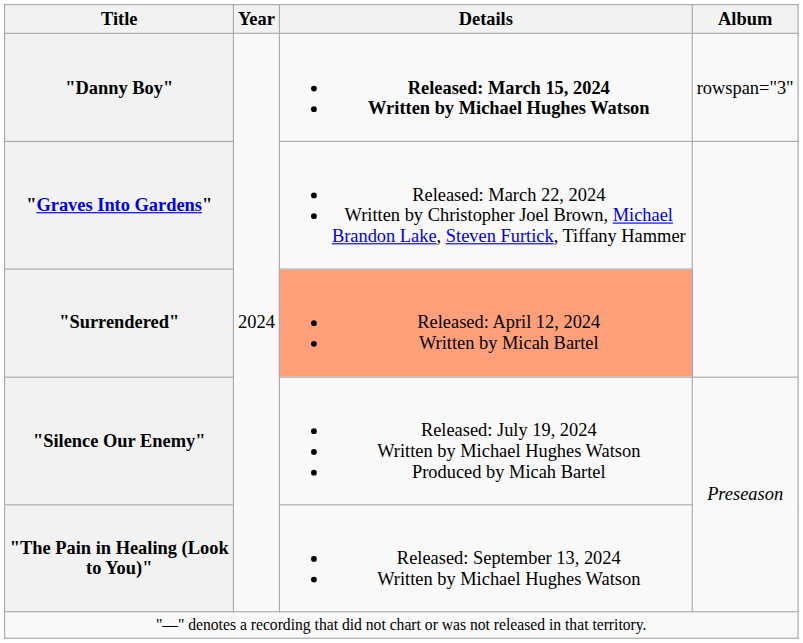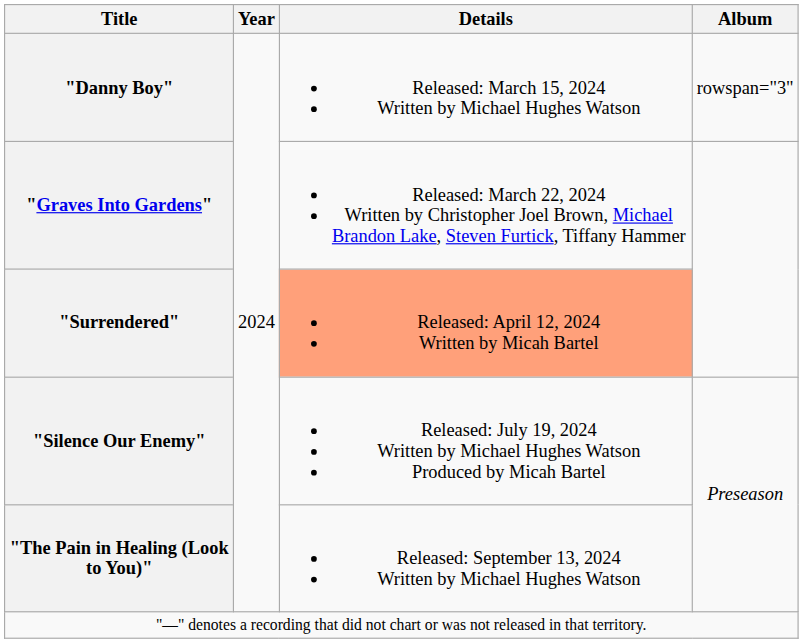(486, 98) bold -> (486, 98) normal
